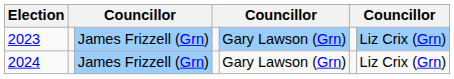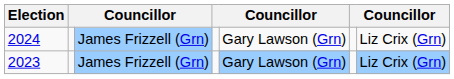rows swapped: (24, 39) <-> (24, 62)
